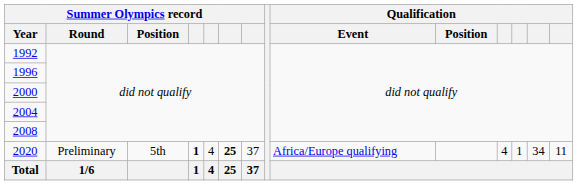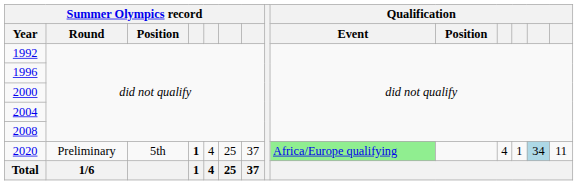(230, 151) bold -> (230, 151) normal
(335, 151) no background -> (335, 151) lightgreen background
(538, 151) no background -> (538, 151) lightblue background
